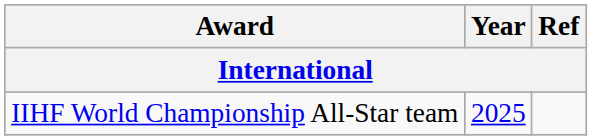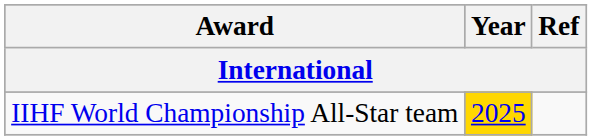(498, 112) no background -> (498, 112) gold background
